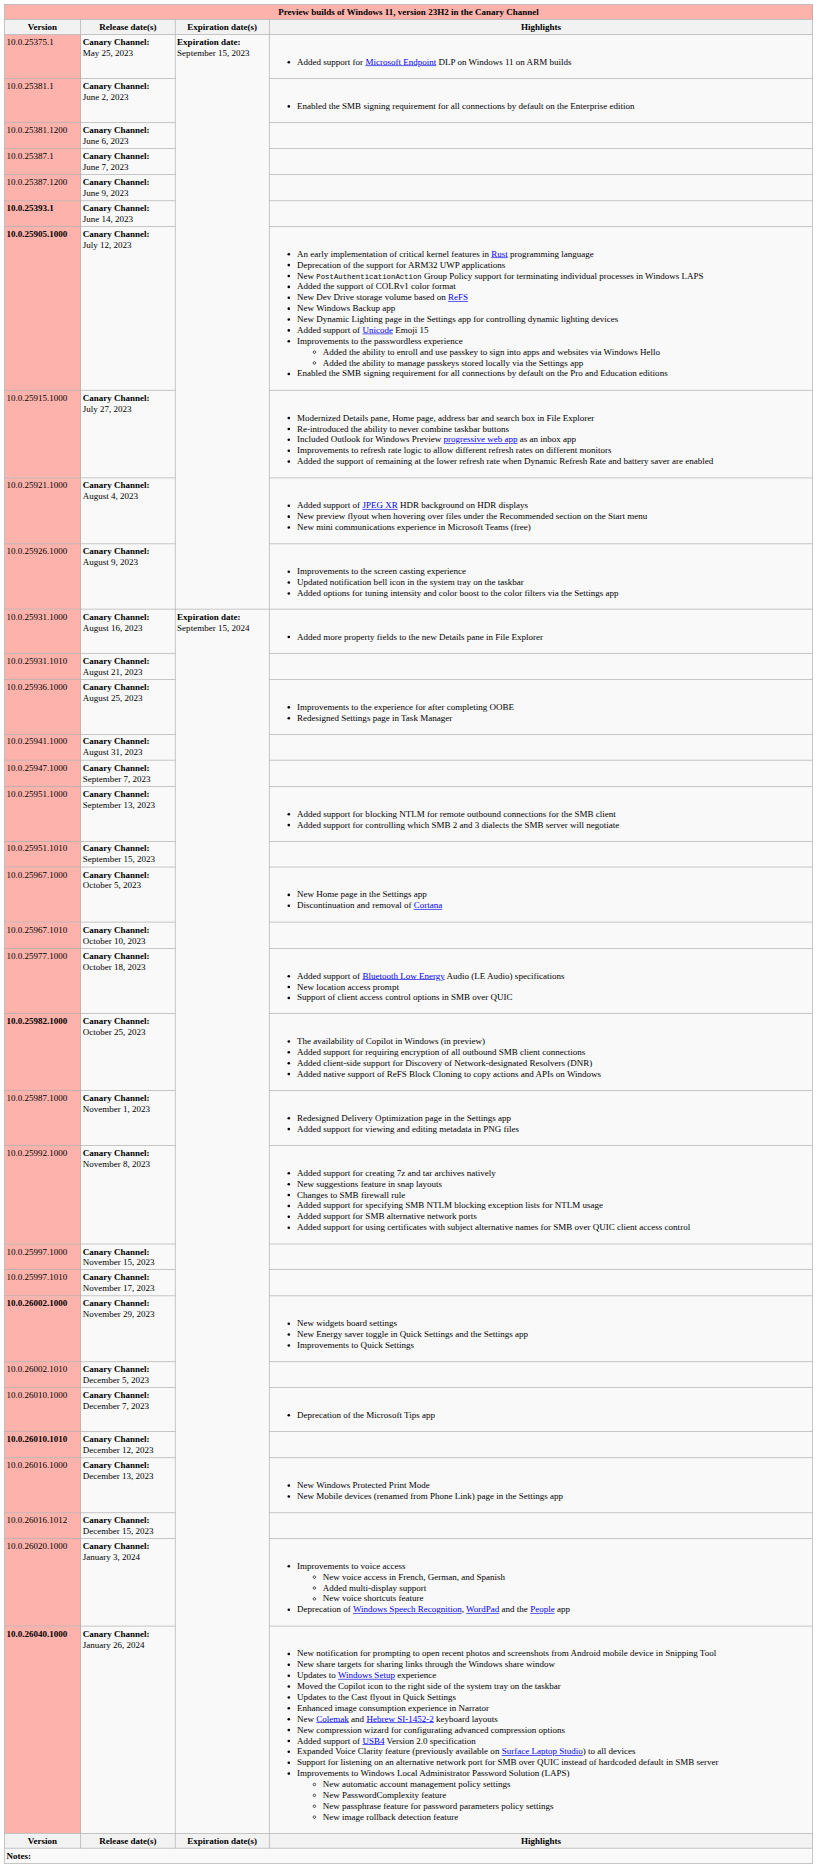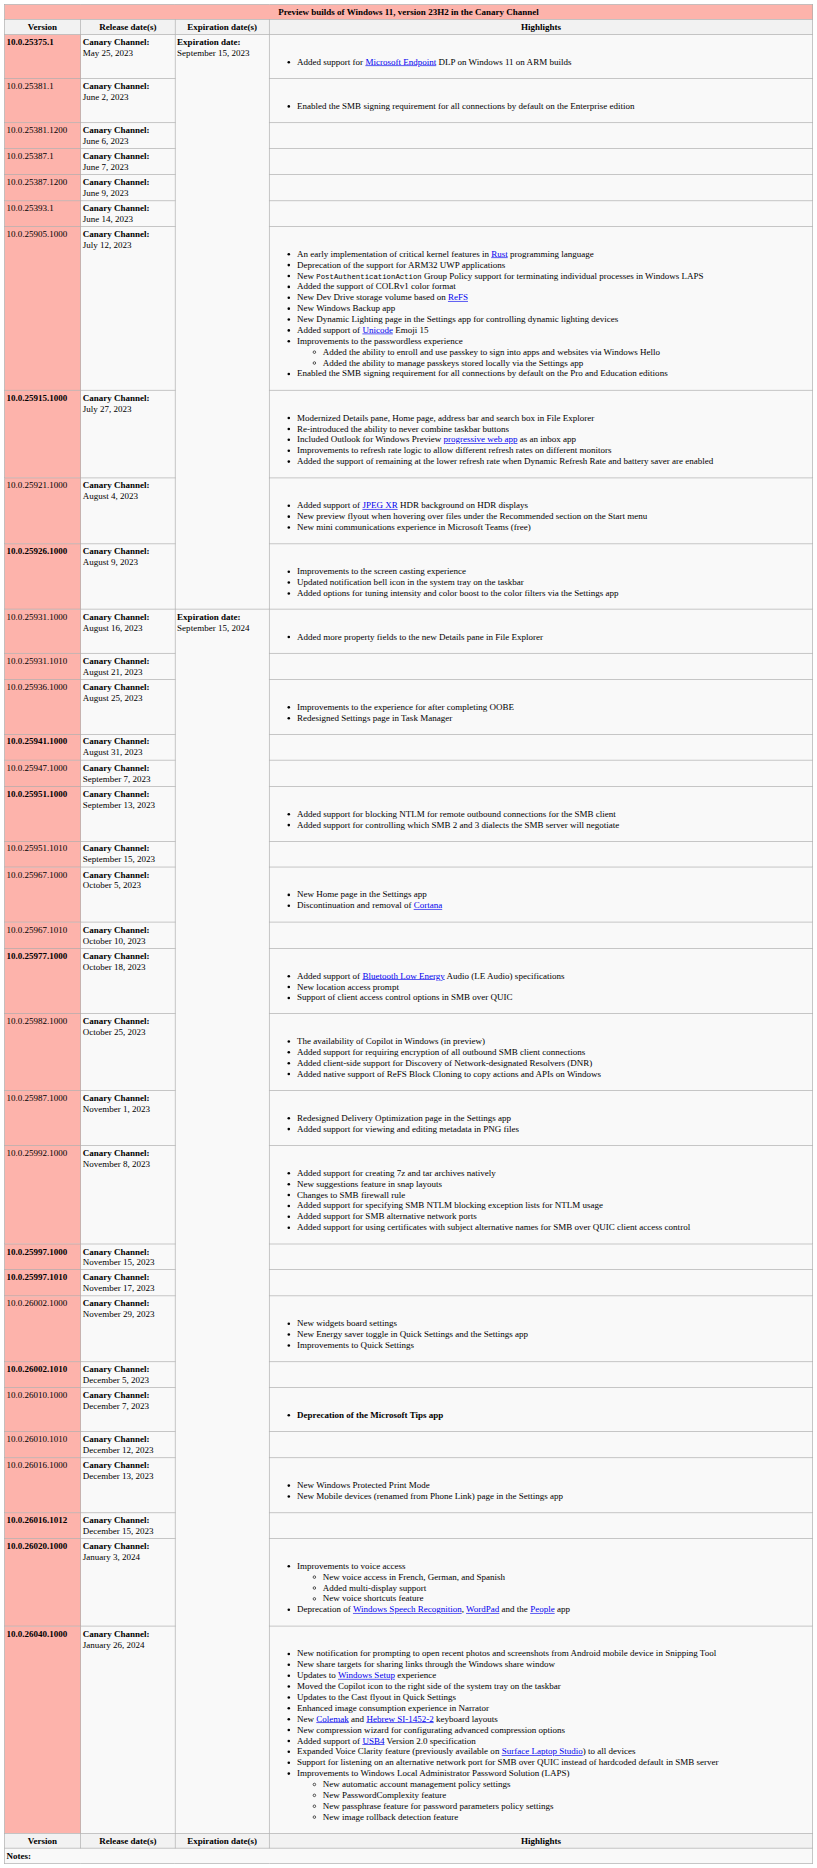(30, 42) normal -> (30, 42) bold
(30, 208) bold -> (30, 208) normal
(37, 234) bold -> (37, 234) normal
(37, 398) normal -> (37, 398) bold
(37, 551) normal -> (37, 551) bold
(37, 742) normal -> (37, 742) bold
(37, 794) normal -> (37, 794) bold
(37, 955) normal -> (37, 955) bold
(37, 1021) bold -> (37, 1021) normal
(37, 1251) normal -> (37, 1251) bold
(37, 1277) normal -> (37, 1277) bold
(37, 1303) bold -> (37, 1303) normal
(37, 1369) normal -> (37, 1369) bold
(541, 1415) normal -> (541, 1415) bold
(37, 1439) bold -> (37, 1439) normal
(37, 1520) normal -> (37, 1520) bold
(37, 1546) normal -> (37, 1546) bold
